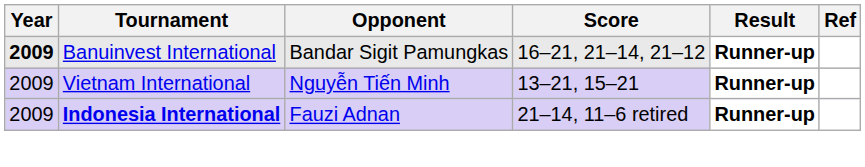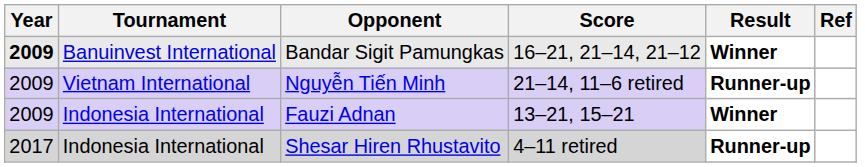(765, 52) Runner-up -> (744, 52) Winner
(578, 84) 13–21, 15–21 -> (599, 84) 21–14, 11–6 retired
(172, 115) bold -> (163, 115) normal
(603, 115) 21–14, 11–6 retired -> (574, 115) 13–21, 15–21
(765, 115) Runner-up -> (744, 115) Winner
+ row: (393, 146)
